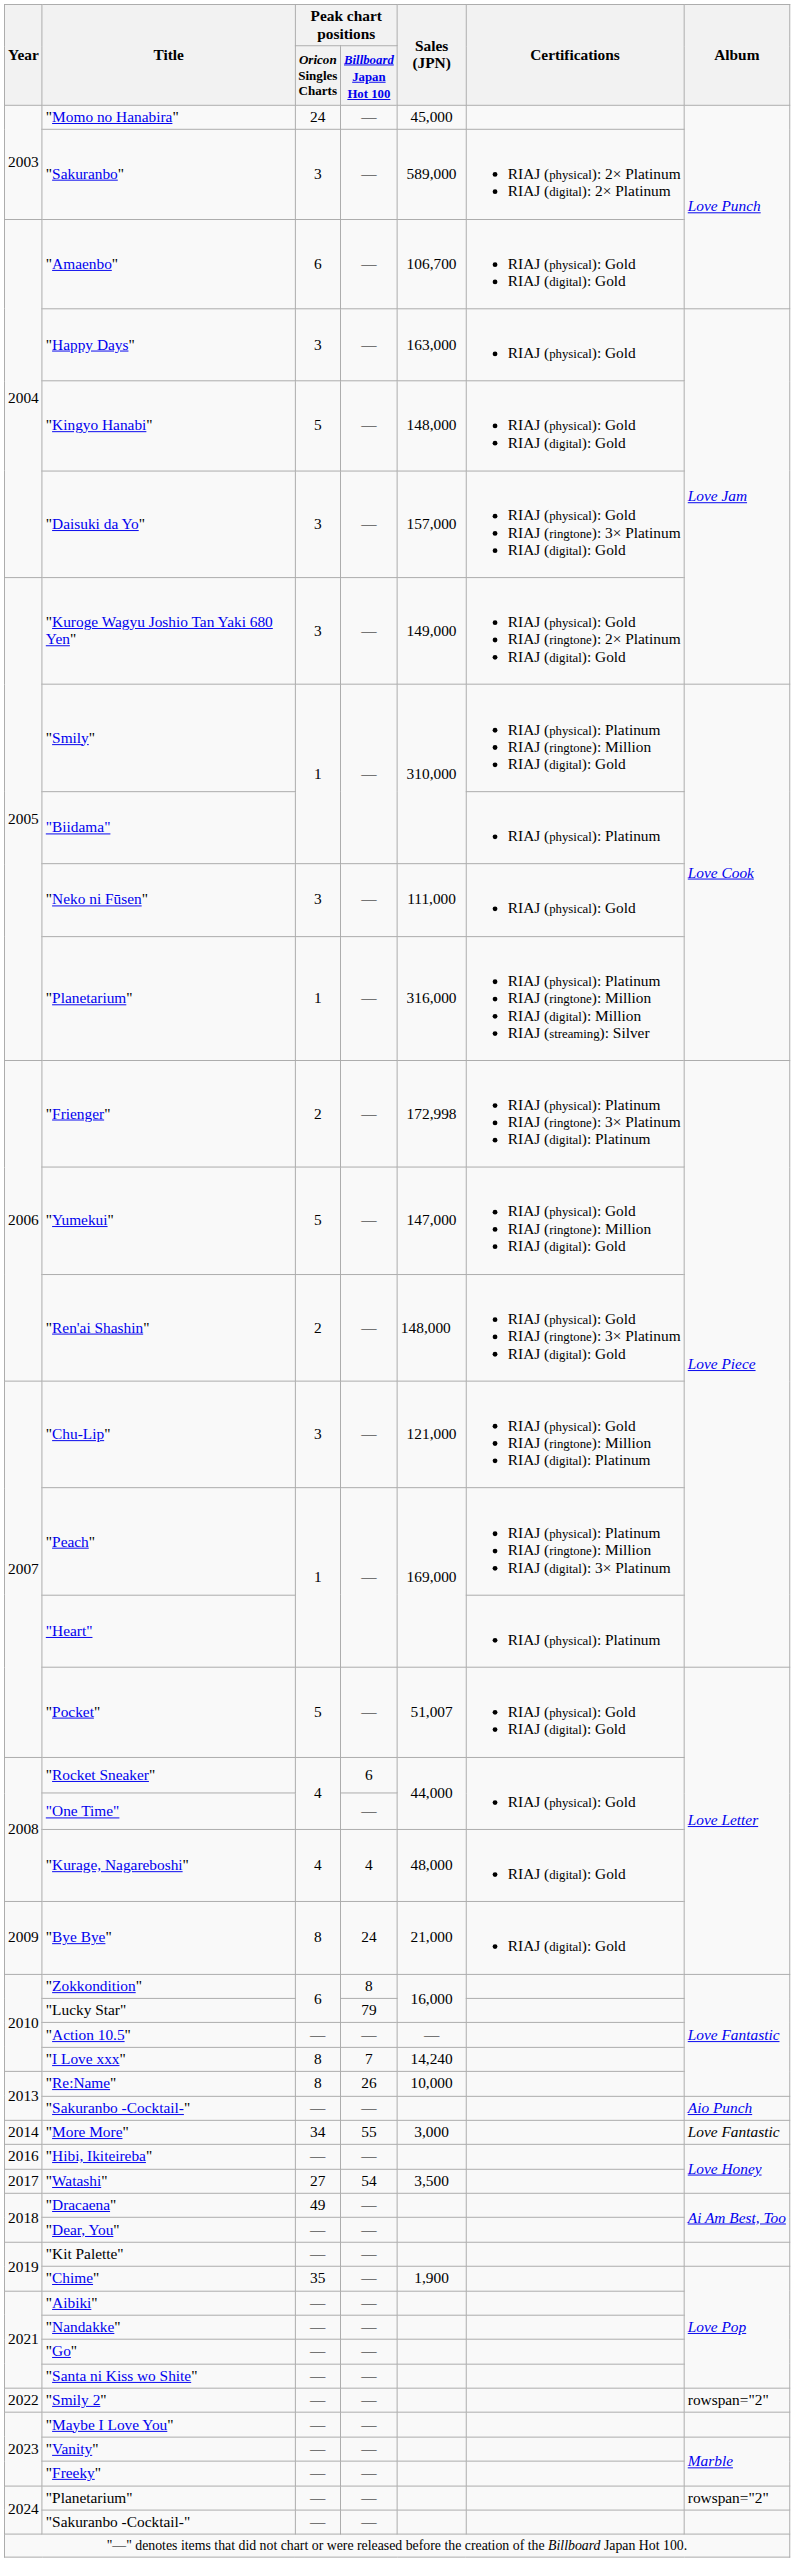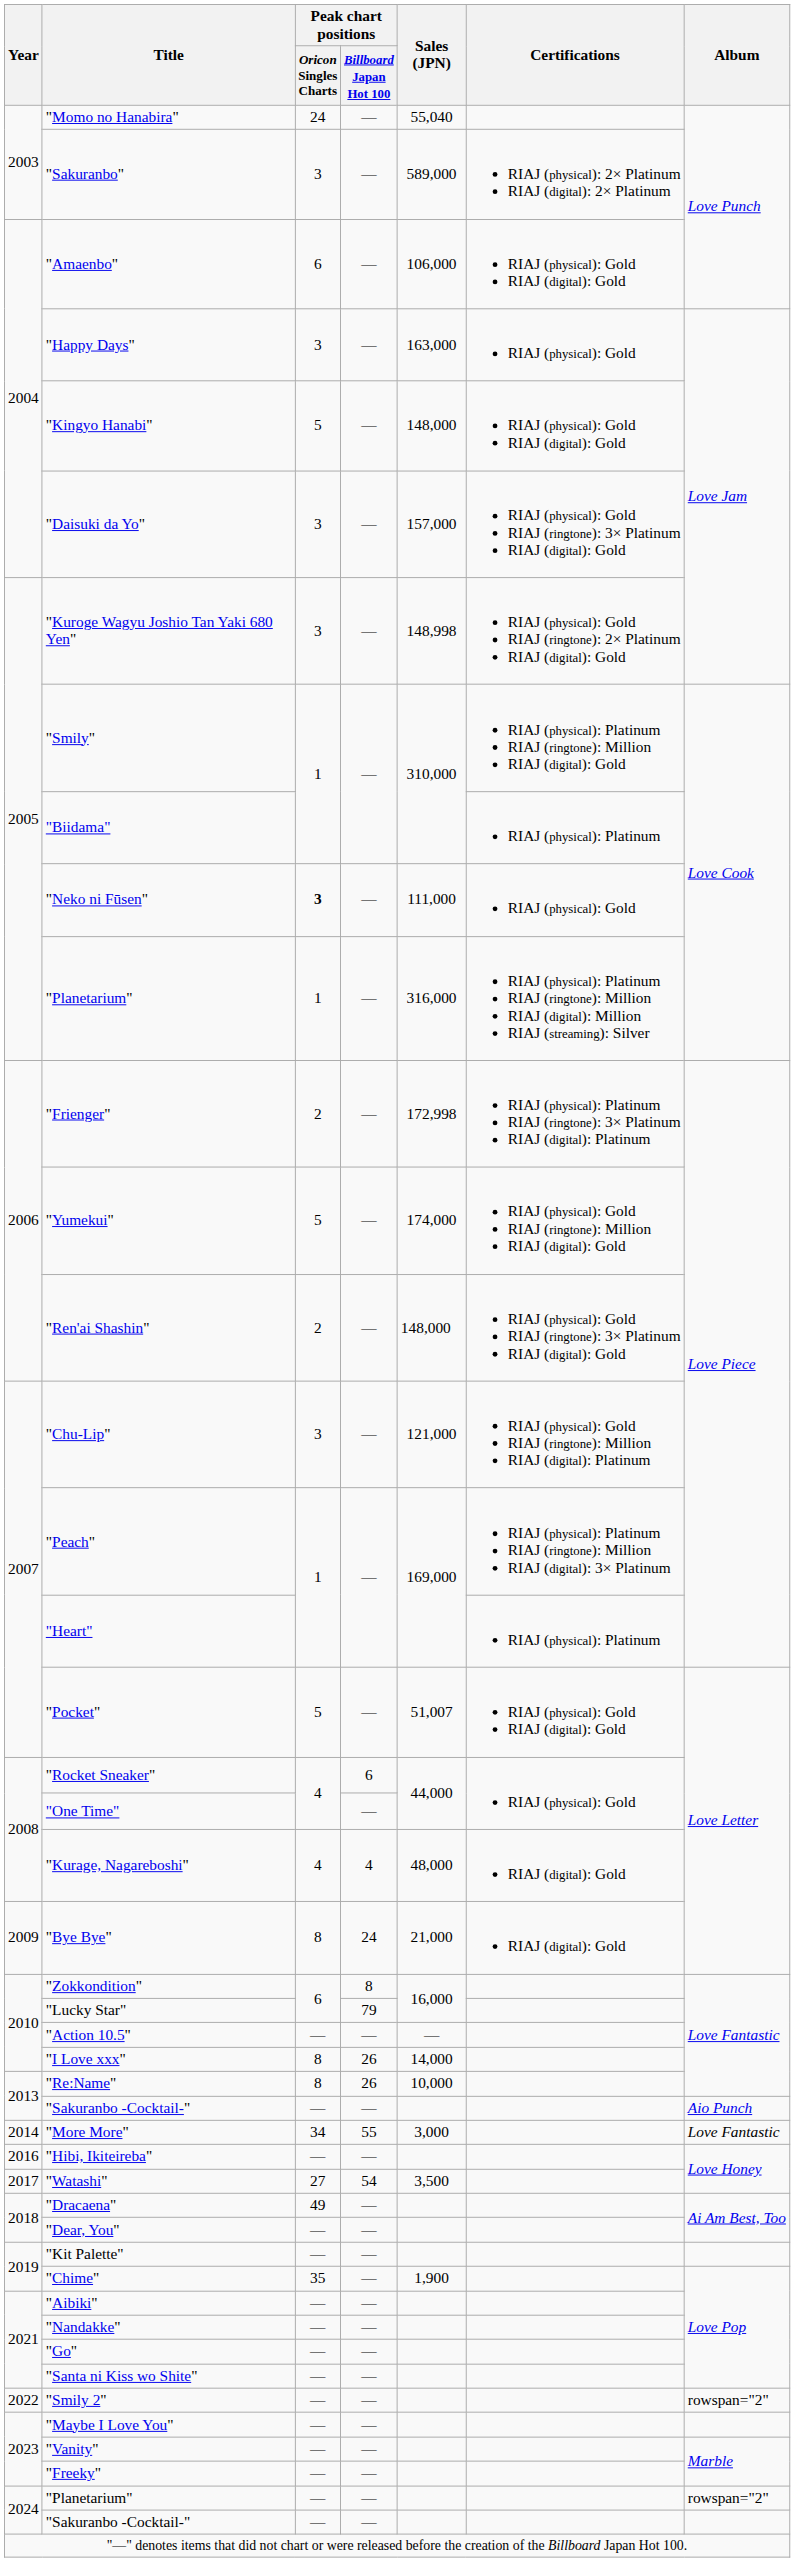(432, 117) 45,000 -> (432, 117) 55,040
(432, 263) 106,700 -> (432, 263) 106,000
(432, 631) 149,000 -> (432, 631) 148,998
(318, 899) normal -> (318, 899) bold
(432, 1220) 147,000 -> (432, 1220) 174,000
(369, 2059) 7 -> (369, 2059) 26
(432, 2059) 14,240 -> (432, 2059) 14,000
